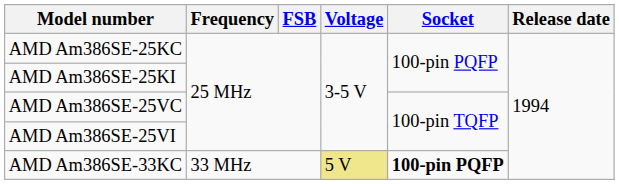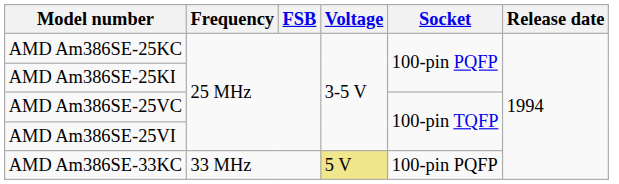(448, 164) bold -> (445, 164) normal
